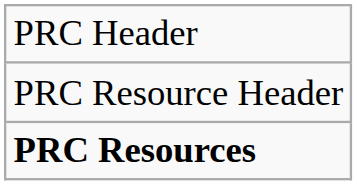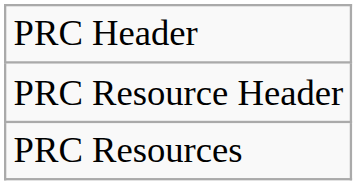(135, 149) bold -> (128, 149) normal
